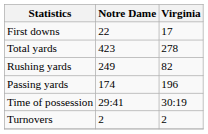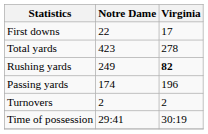(167, 66) normal -> (167, 66) bold
rows swapped: (30, 119) <-> (50, 102)
